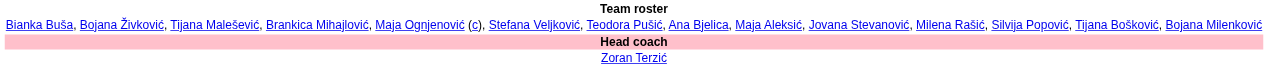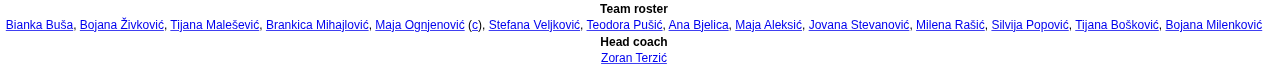(634, 42) pink background -> (634, 42) no background
